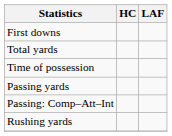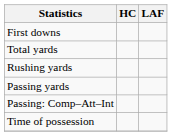rows swapped: (40, 121) <-> (51, 67)
